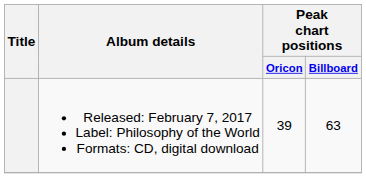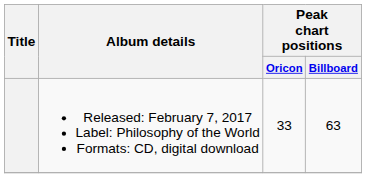(284, 125) 39 -> (284, 125) 33
